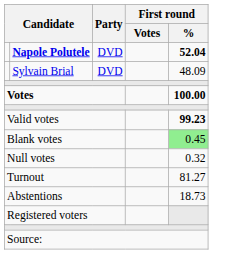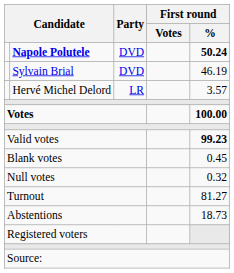(193, 52) 52.04 -> (214, 52) 50.24
(193, 71) 48.09 -> (214, 71) 46.19
+ row: (62, 90)
(195, 139) lightgreen background -> (217, 158) no background
